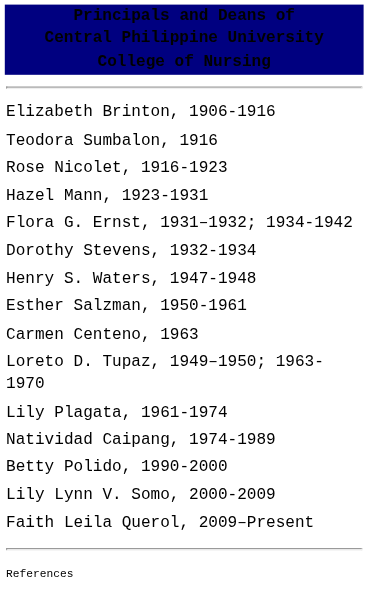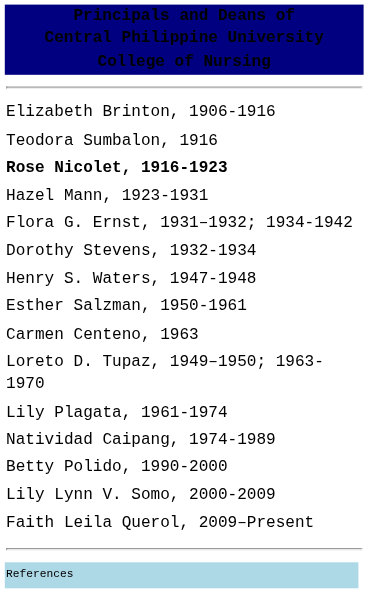(117, 168) normal -> (117, 168) bold
(40, 574) no background -> (40, 574) lightblue background
